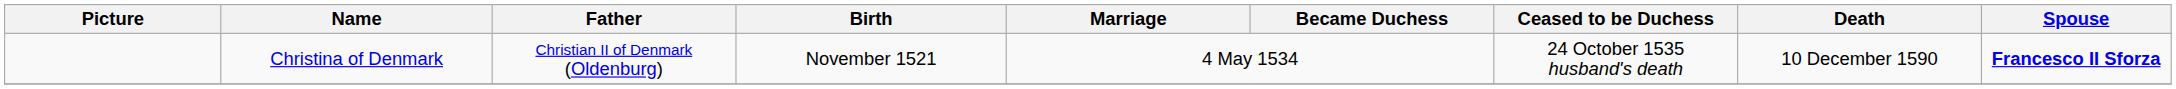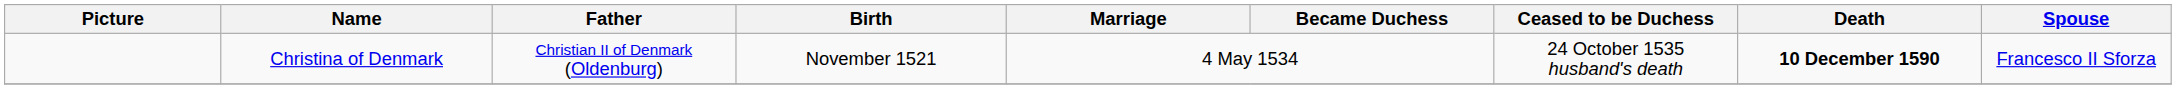(1859, 58) normal -> (1859, 58) bold
(2076, 58) bold -> (2076, 58) normal
